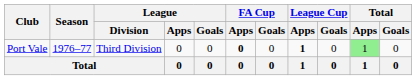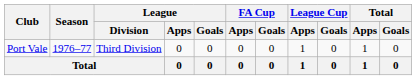(241, 48) bold -> (241, 48) normal
(303, 48) bold -> (303, 48) normal
(365, 48) lightgreen background -> (365, 48) no background
